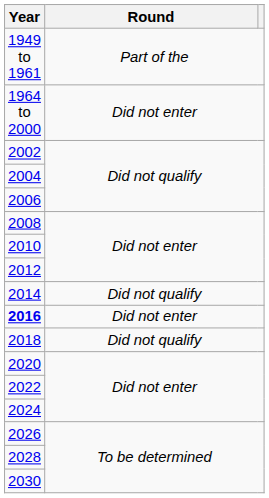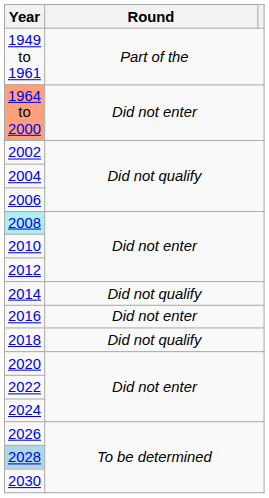(24, 113) no background -> (24, 113) lightsalmon background
(24, 223) no background -> (24, 223) paleturquoise background
(24, 317) bold -> (24, 317) normal
(24, 457) no background -> (24, 457) lightblue background
